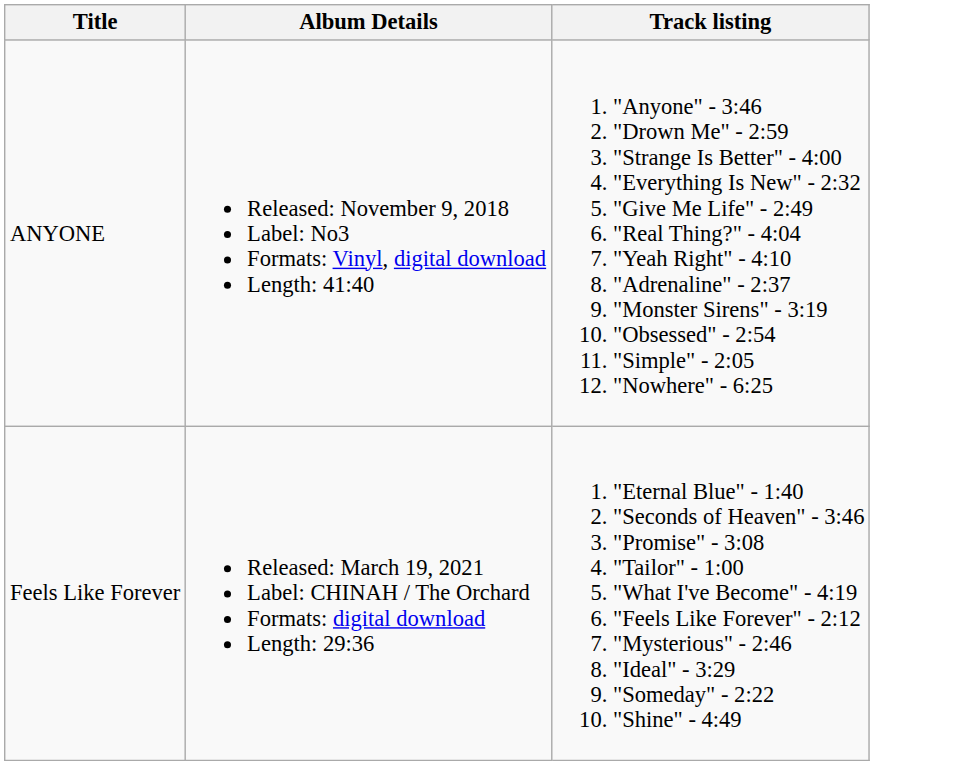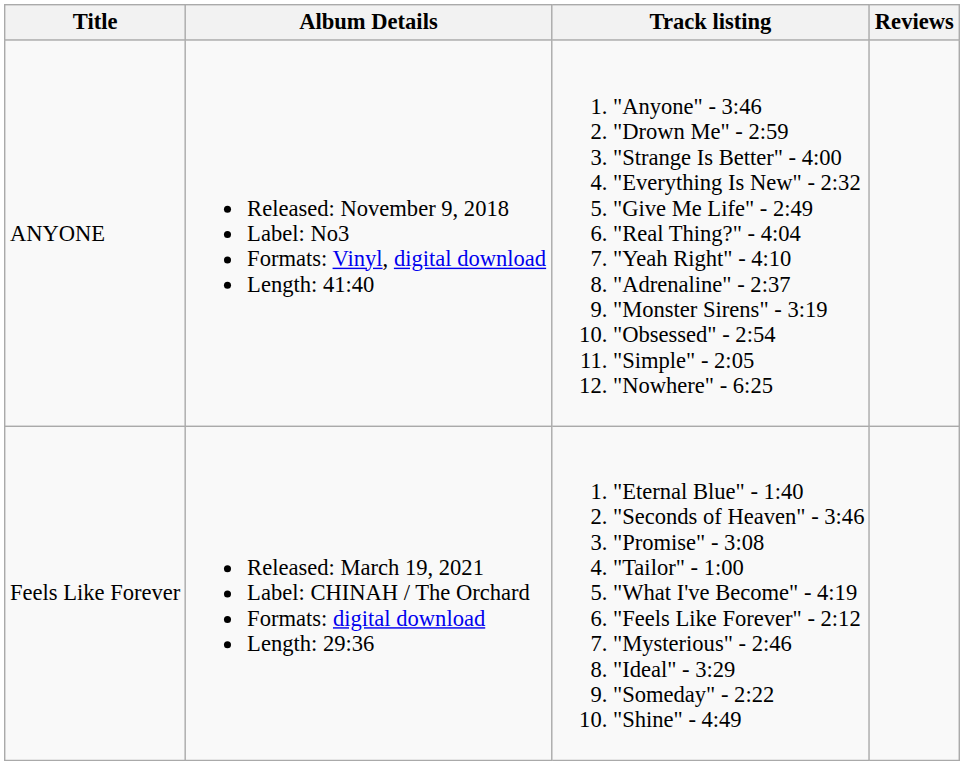+ column: (914, 22)
